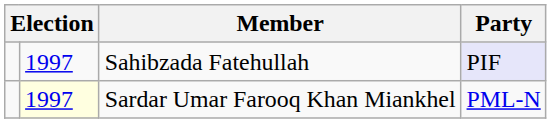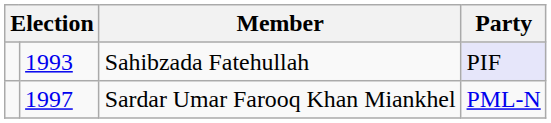(49, 61) 1997 -> (49, 61) 1993
(49, 99) lightyellow background -> (49, 99) no background
